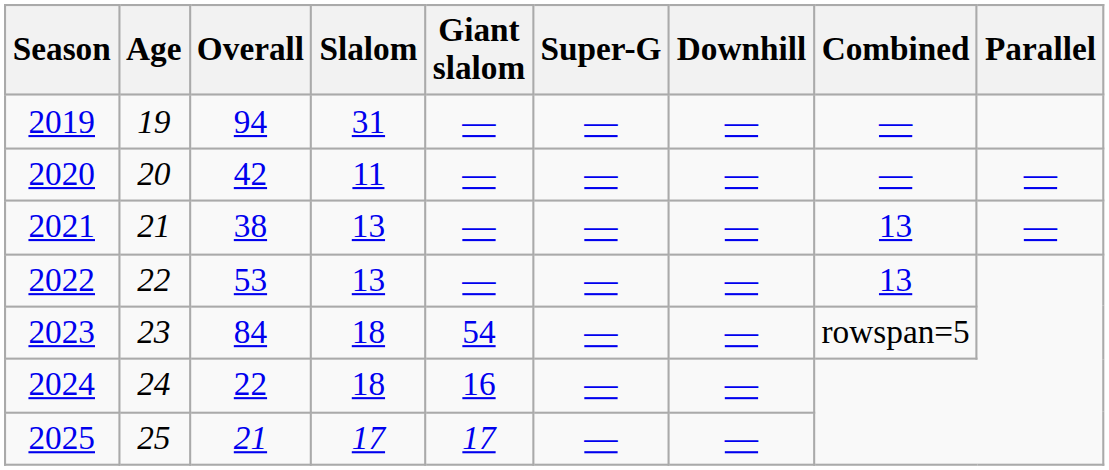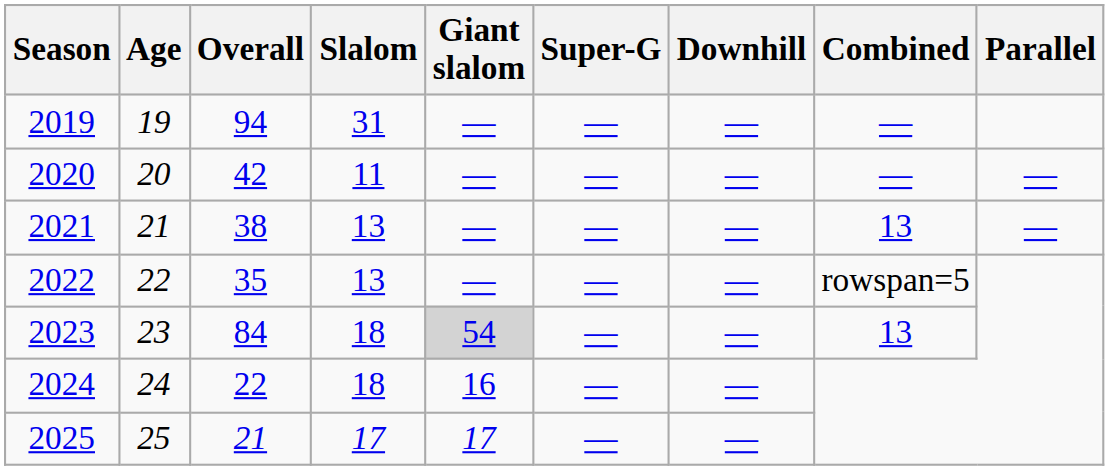(250, 279) 53 -> (250, 279) 35
(896, 279) 13 -> (896, 279) rowspan=5
(479, 332) no background -> (479, 332) lightgrey background
(896, 332) rowspan=5 -> (896, 332) 13
